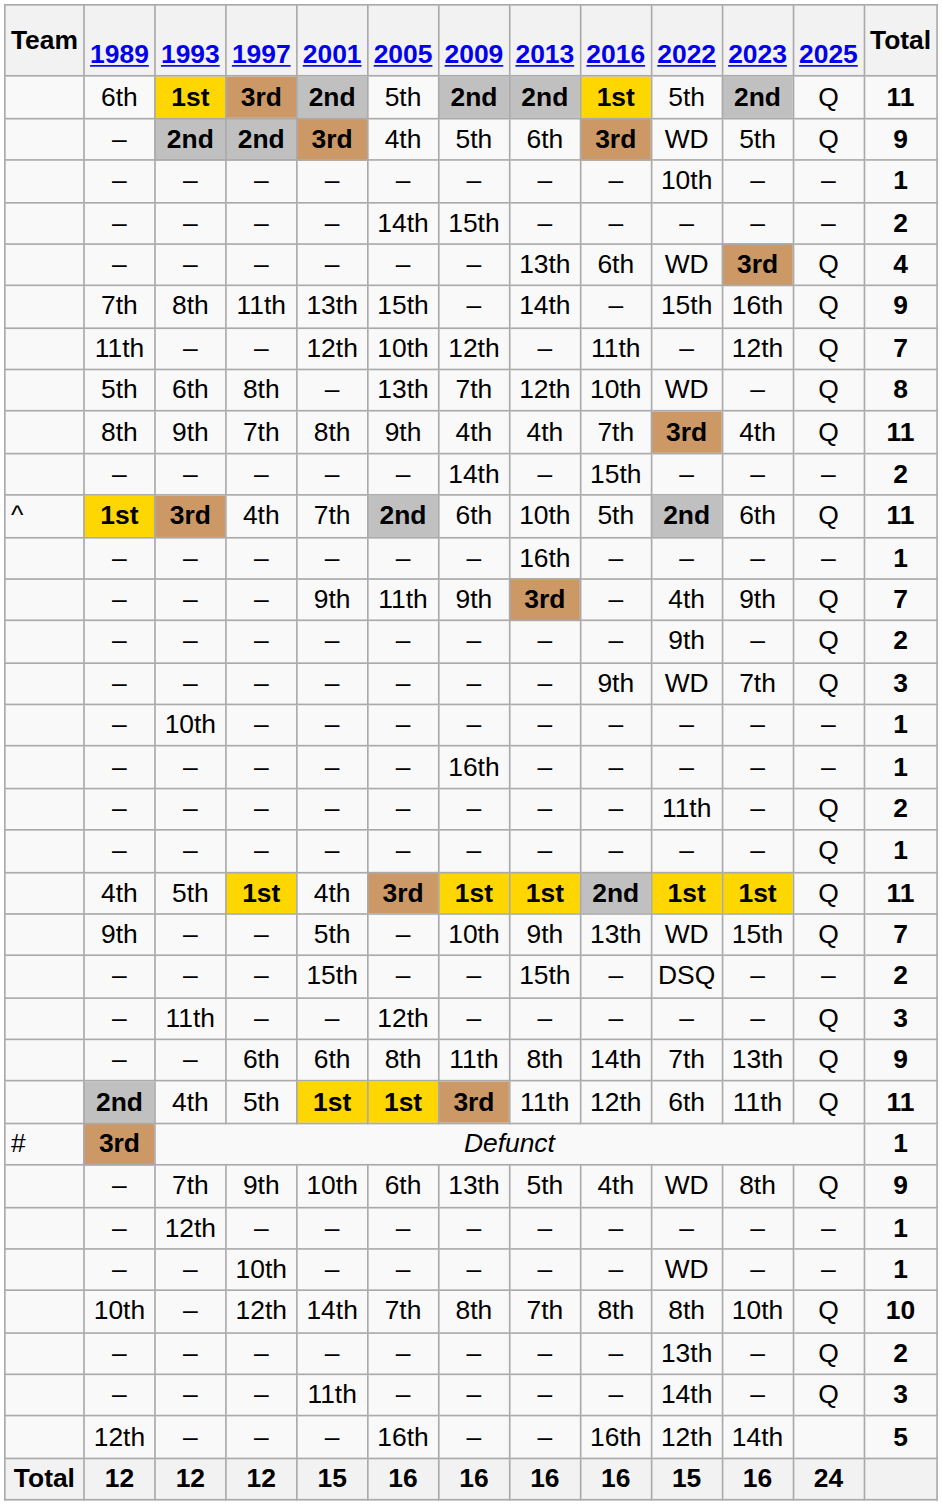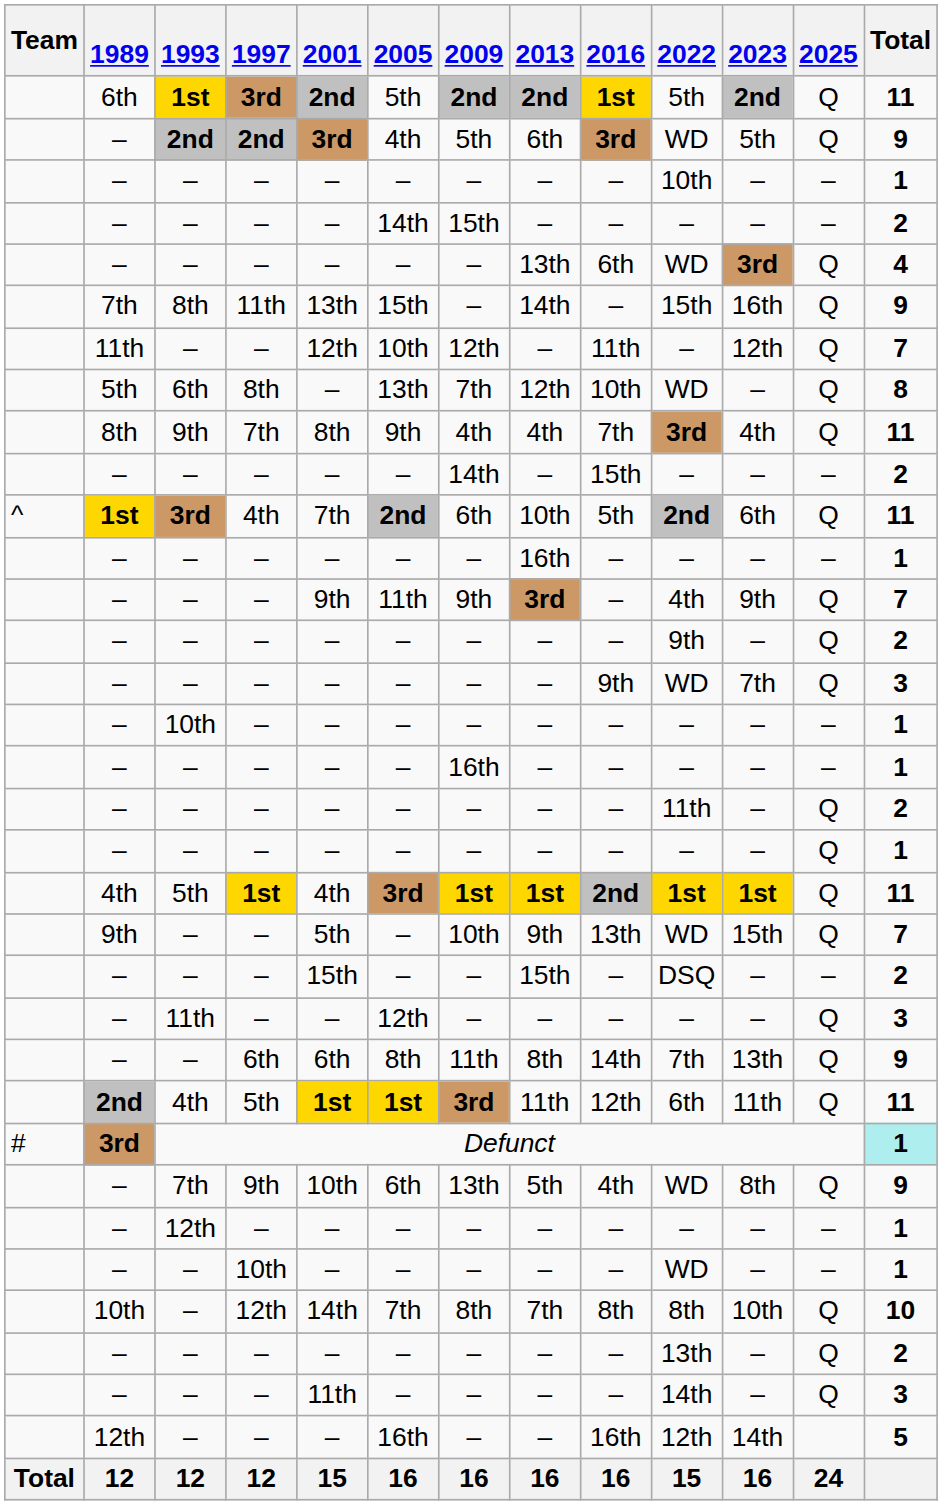(901, 1143) no background -> (901, 1143) paleturquoise background
